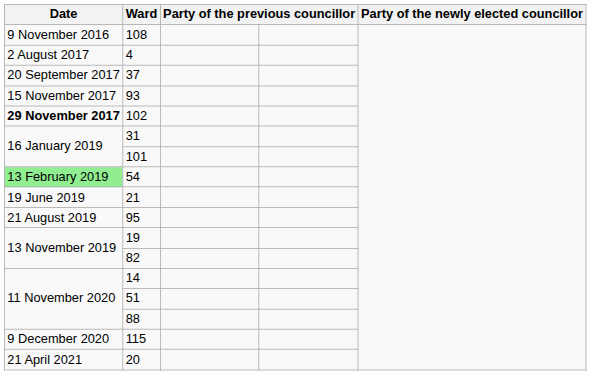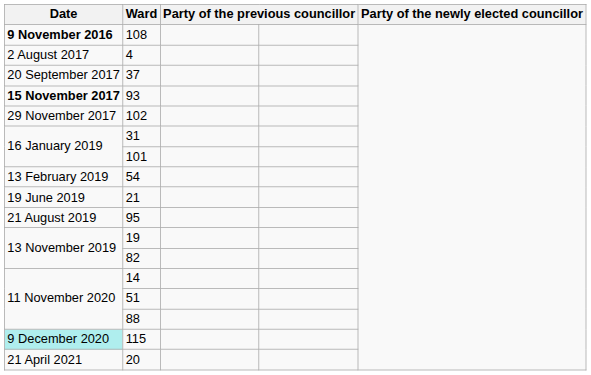(58, 34) normal -> (60, 34) bold
(62, 95) normal -> (64, 95) bold
(64, 116) bold -> (62, 116) normal
(58, 177) lightgreen background -> (58, 177) no background
(58, 339) no background -> (58, 339) paleturquoise background
